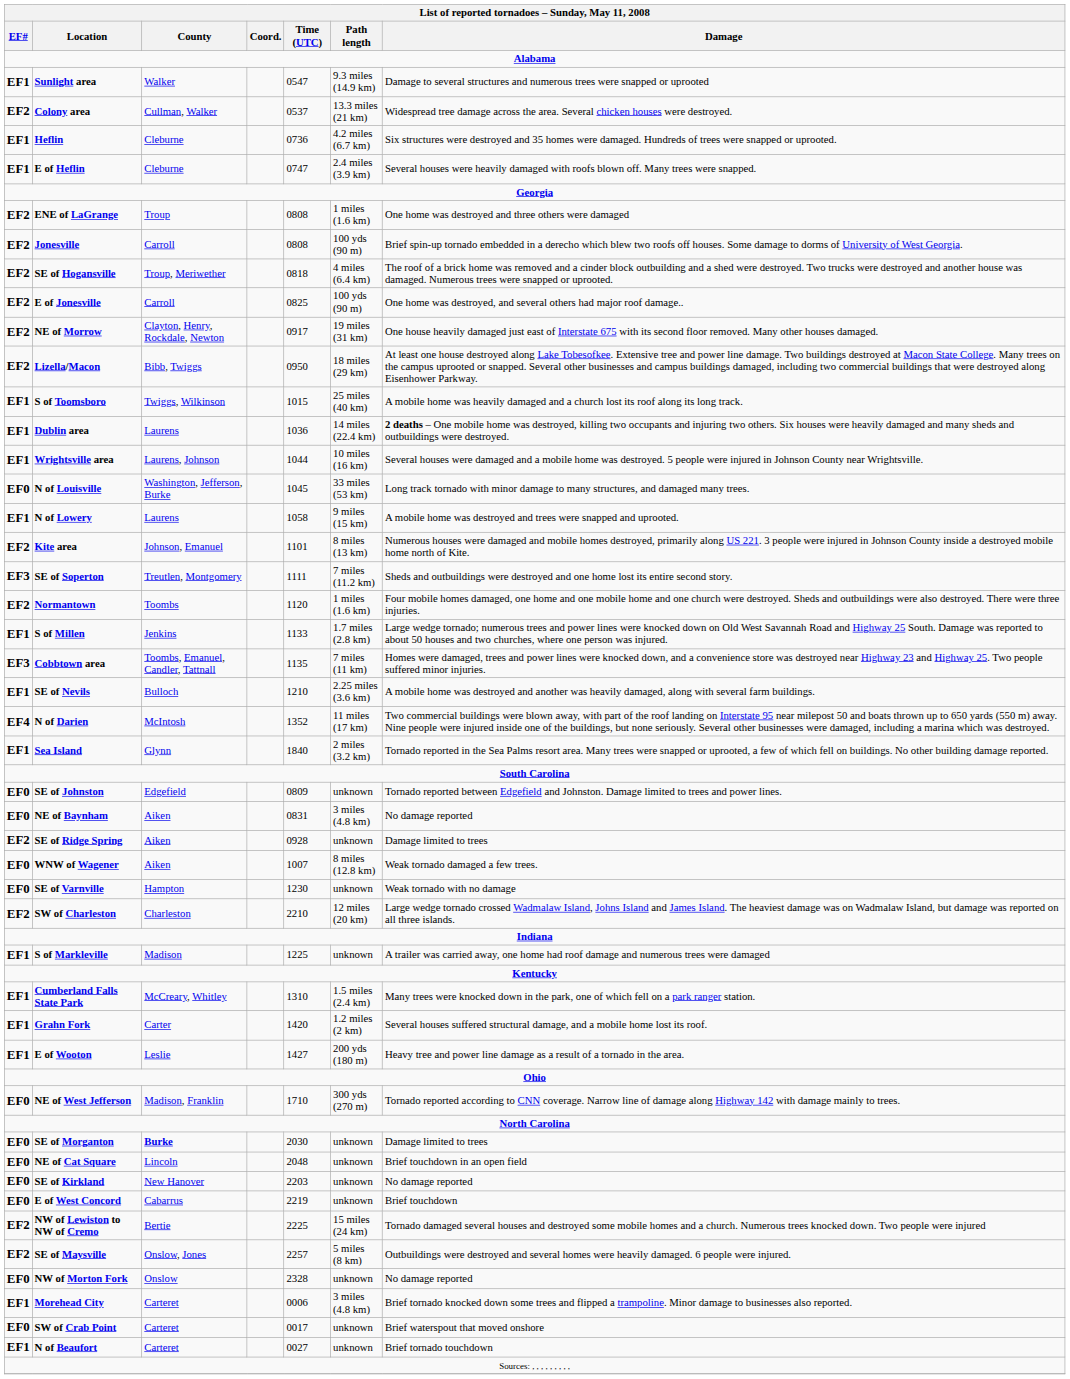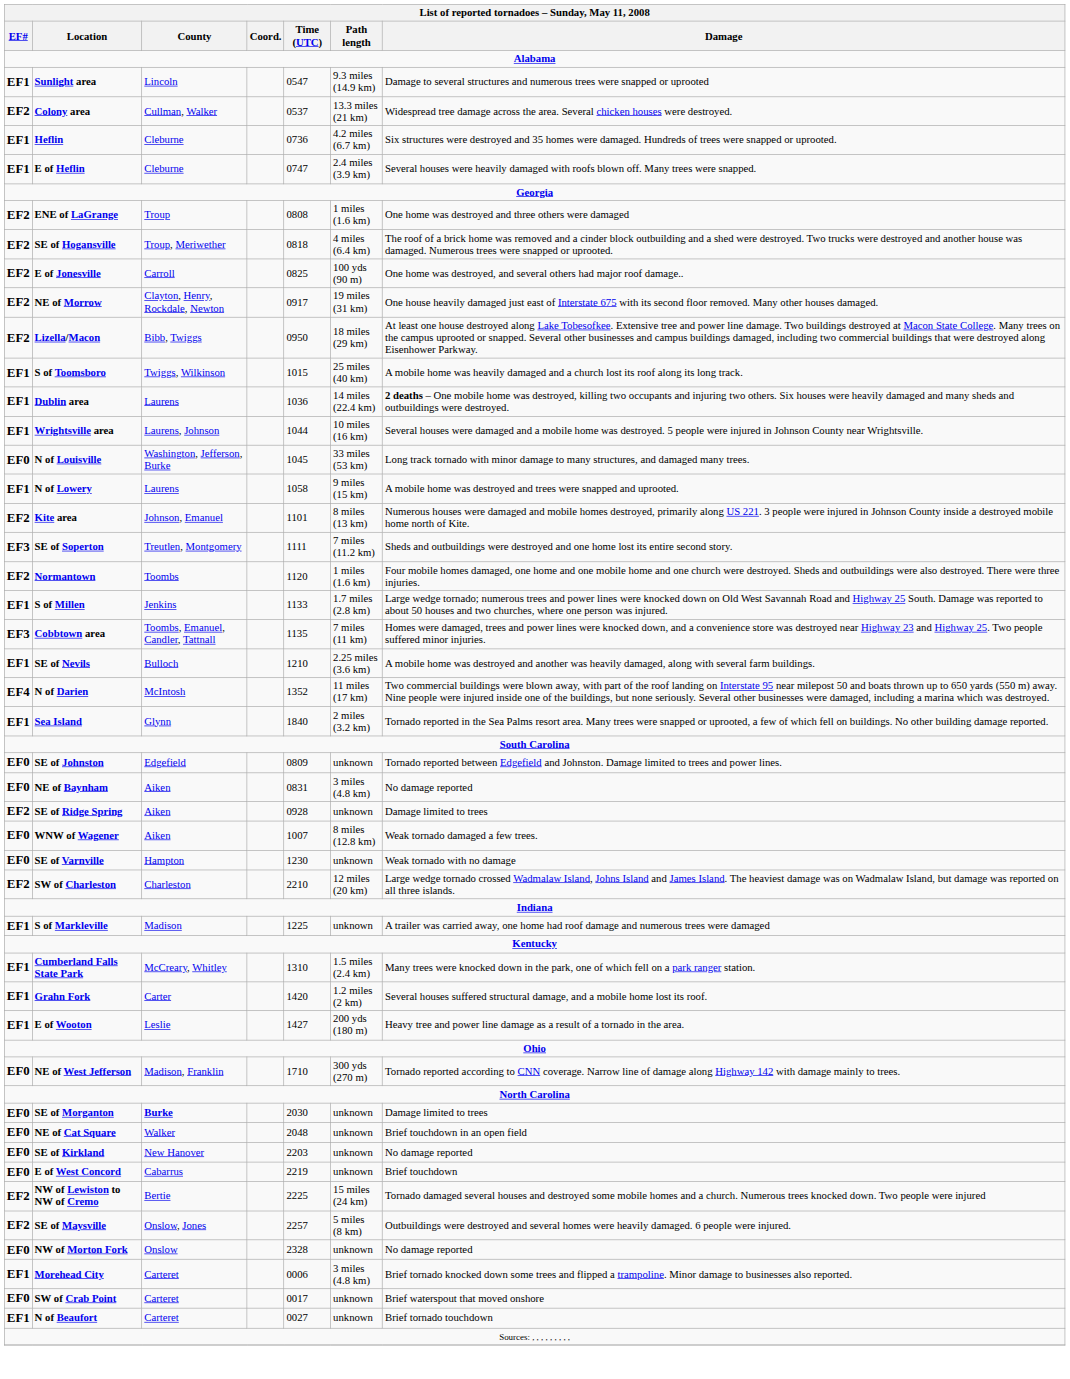(160, 82) Walker -> (161, 82) Lincoln
- row: (57, 244)
(161, 1161) Lincoln -> (160, 1132) Walker
